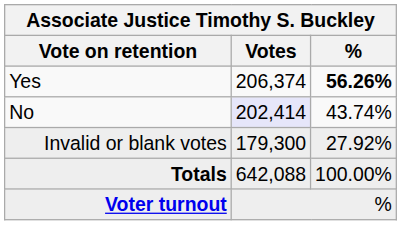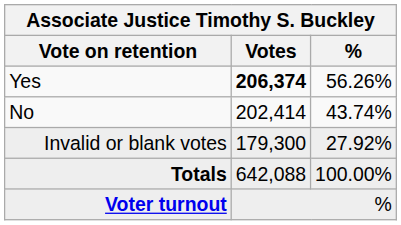(271, 82) normal -> (271, 82) bold
(359, 82) bold -> (359, 82) normal
(271, 113) lavender background -> (271, 113) no background
